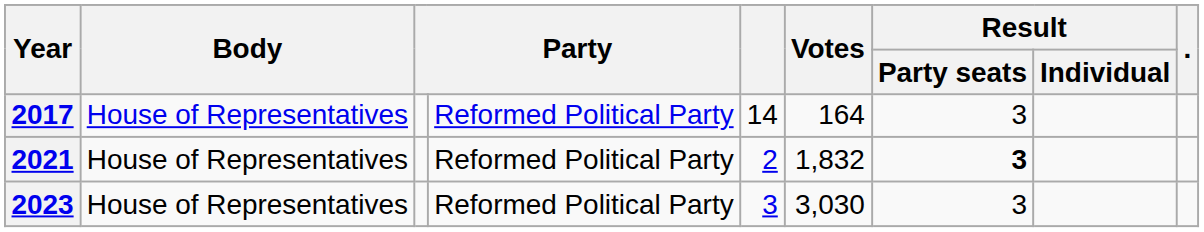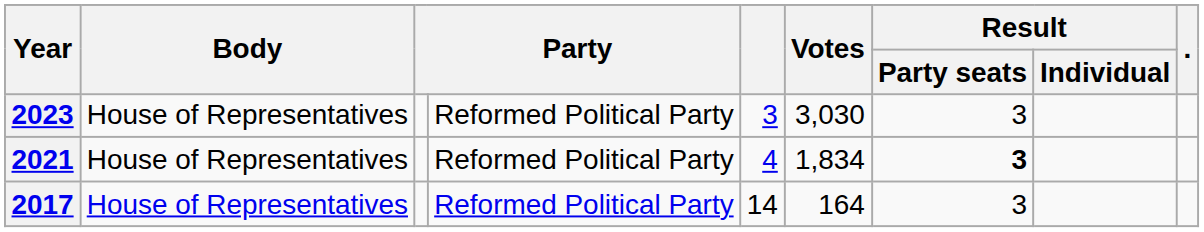rows swapped: (43, 116) <-> (43, 204)
(770, 160) 2 -> (770, 160) 4
(830, 160) 1,832 -> (830, 160) 1,834
